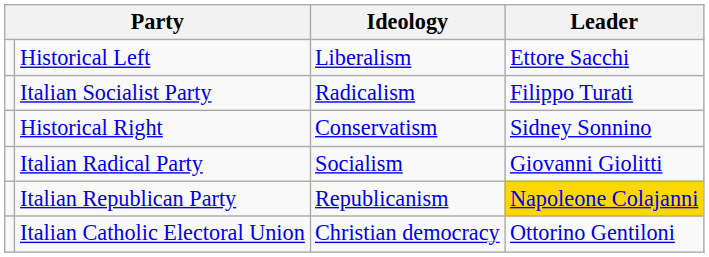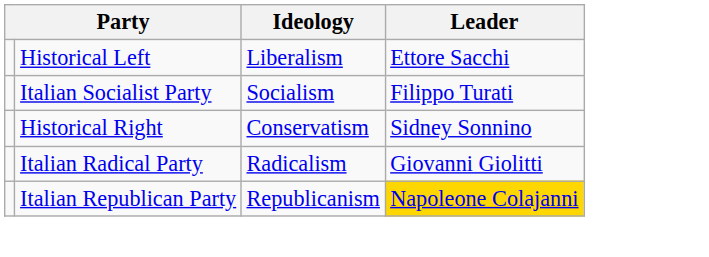(365, 92) Radicalism -> (290, 92) Socialism
(359, 163) Socialism -> (297, 163) Radicalism
- row: (162, 233)
